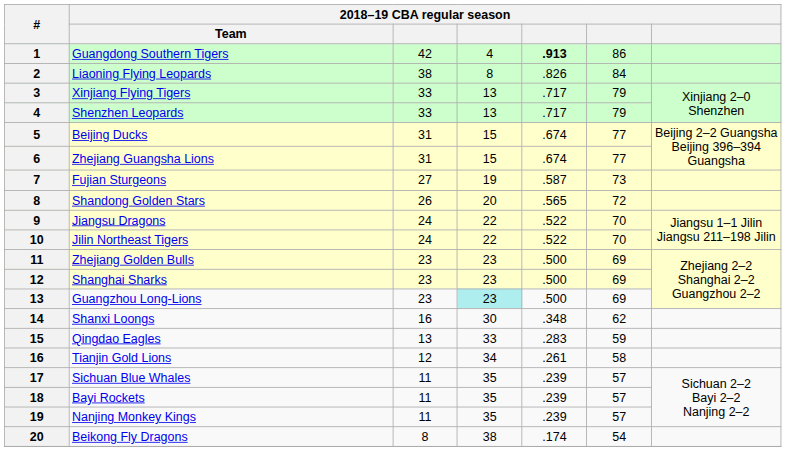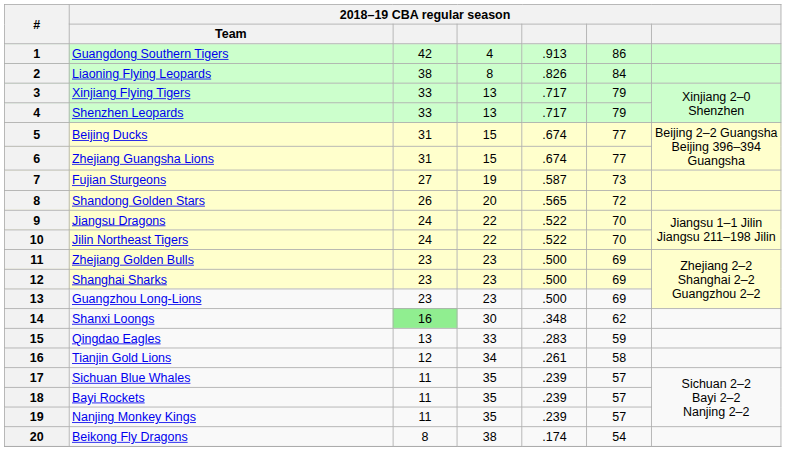(554, 54) bold -> (554, 54) normal
(490, 299) paleturquoise background -> (490, 299) no background
(425, 319) no background -> (425, 319) lightgreen background
